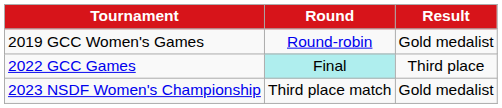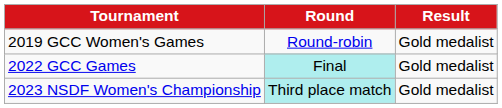(446, 66) Third place -> (446, 66) Gold medalist
(330, 90) no background -> (330, 90) paleturquoise background
